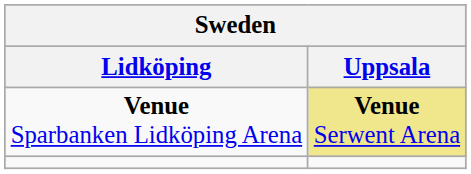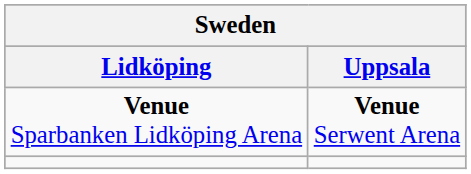(387, 121) khaki background -> (387, 121) no background
